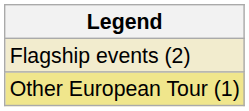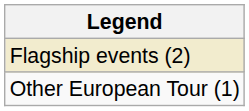(125, 89) khaki background -> (125, 89) no background
